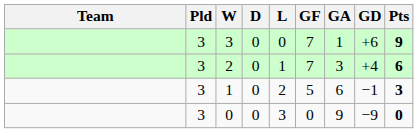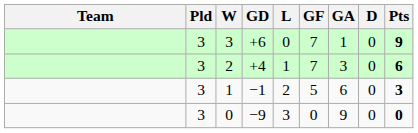columns swapped: (256, 16) <-> (370, 16)
